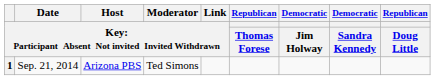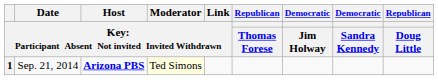(112, 65) normal -> (114, 65) bold
(173, 65) no background -> (176, 65) lightyellow background
